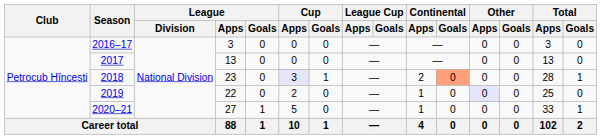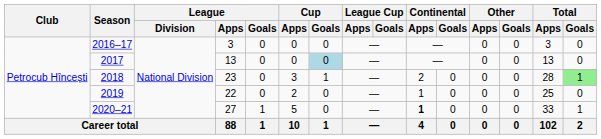(326, 61) no background -> (326, 61) lightblue background
(294, 77) lavender background -> (294, 77) no background
(453, 77) lightsalmon background -> (453, 77) no background
(580, 77) no background -> (580, 77) lightgreen background
(485, 93) lavender background -> (485, 93) no background
(421, 110) normal -> (421, 110) bold
